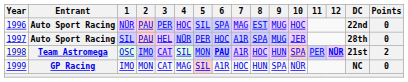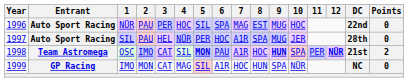(16, 53) lightyellow background -> (16, 53) no background
(203, 53) normal -> (203, 53) bold
(222, 53) bold -> (222, 53) normal
(279, 53) normal -> (279, 53) bold
